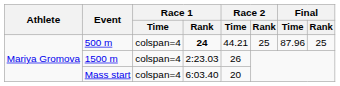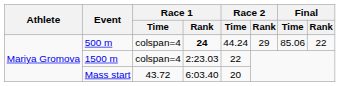(236, 43) 44.21 -> (236, 43) 44.24
(264, 43) 25 -> (264, 43) 29
(293, 43) 87.96 -> (293, 43) 85.06
(321, 43) 25 -> (321, 43) 22
(236, 59) 26 -> (236, 59) 22
(158, 74) colspan=4 -> (158, 74) 43.72
